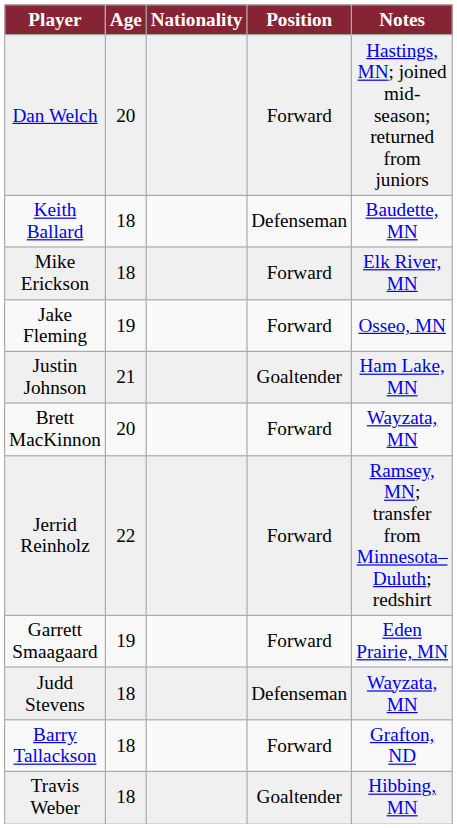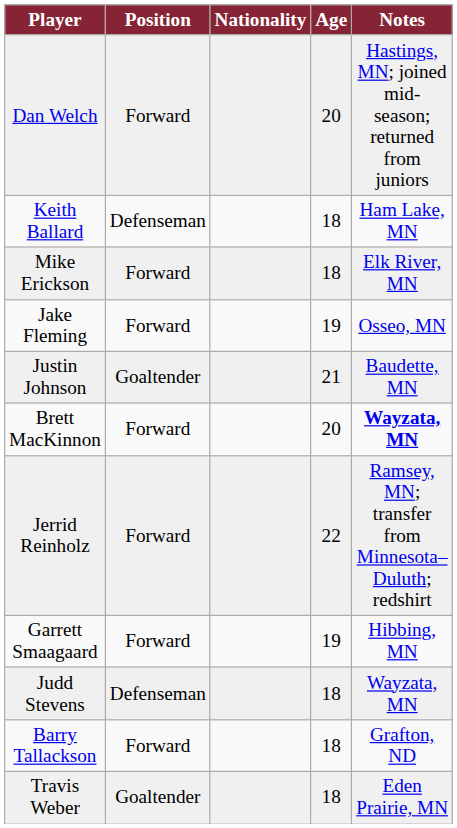columns swapped: (299, 19) <-> (126, 19)
(402, 221) Baudette, MN -> (402, 221) Ham Lake, MN
(402, 377) Ham Lake, MN -> (402, 377) Baudette, MN
(402, 429) normal -> (402, 429) bold
(402, 641) Eden Prairie, MN -> (402, 641) Hibbing, MN
(402, 797) Hibbing, MN -> (402, 797) Eden Prairie, MN
